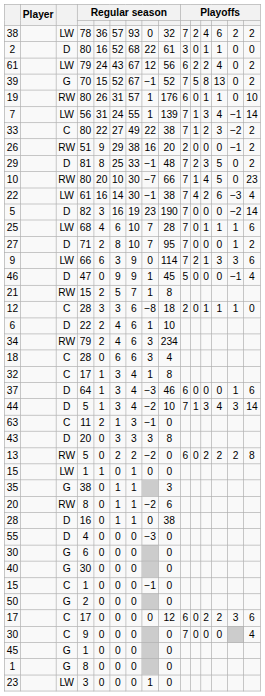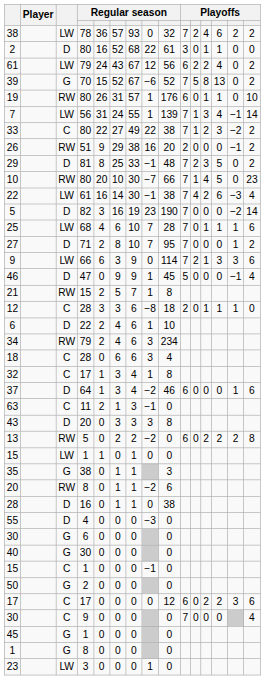(150, 82) −1 -> (150, 82) −6
(150, 390) −3 -> (150, 390) −2
- row: (12, 407)
